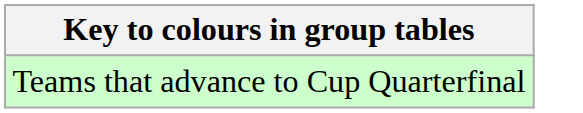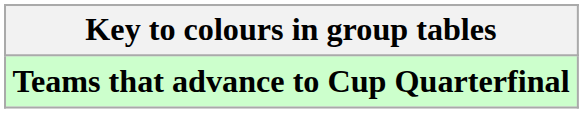(269, 81) normal -> (291, 81) bold
